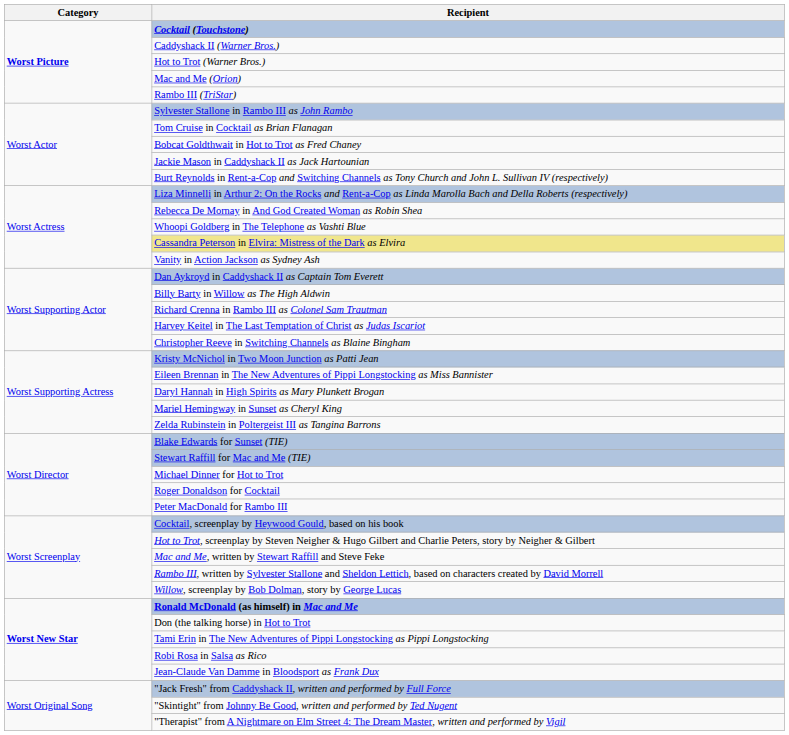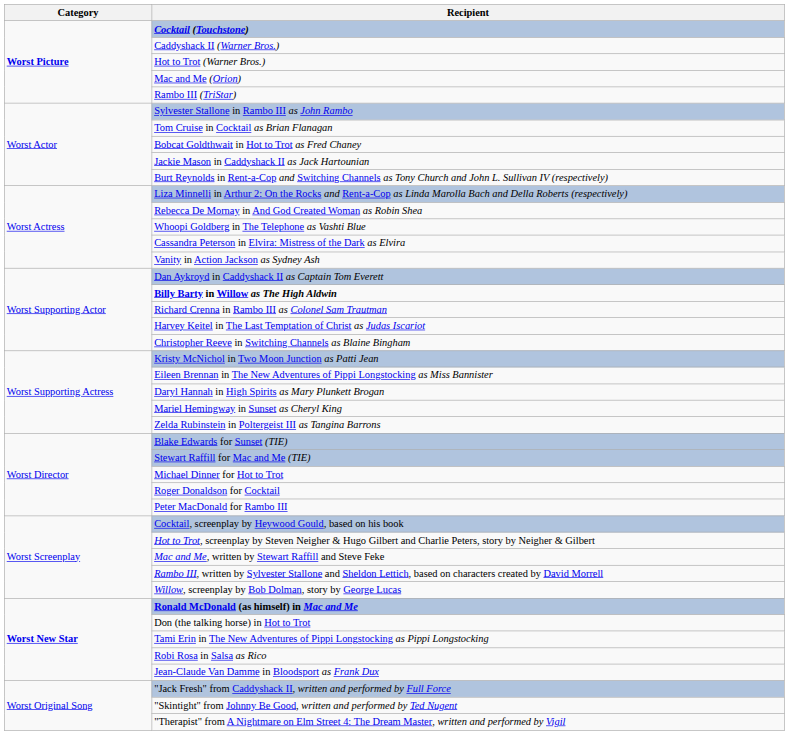(280, 243) khaki background -> (280, 243) no background
(242, 293) normal -> (246, 293) bold
